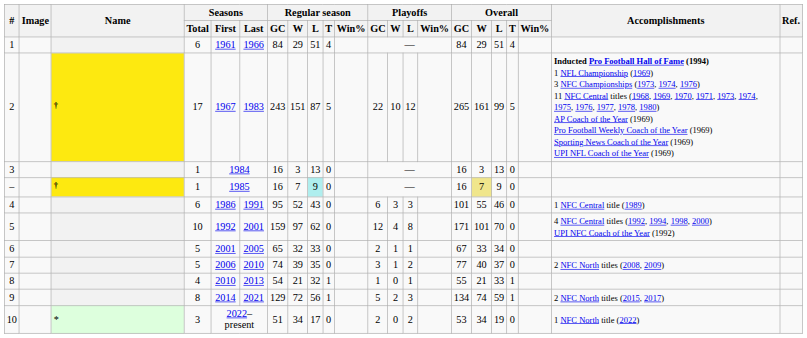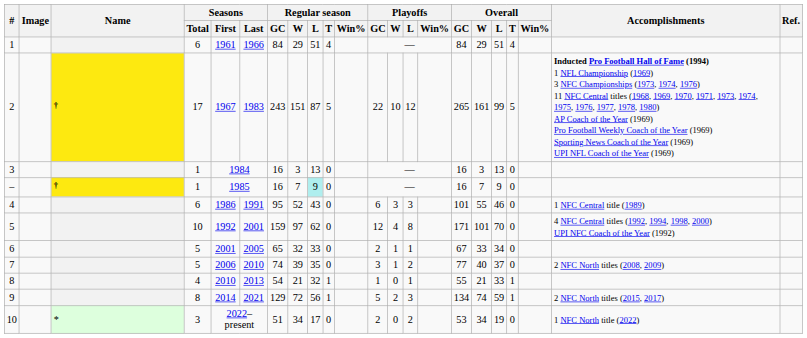(482, 187) khaki background -> (482, 187) no background
